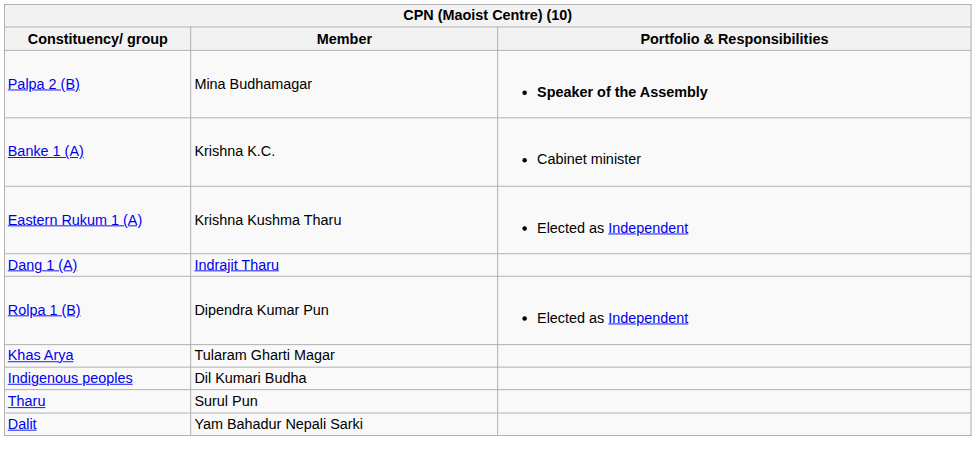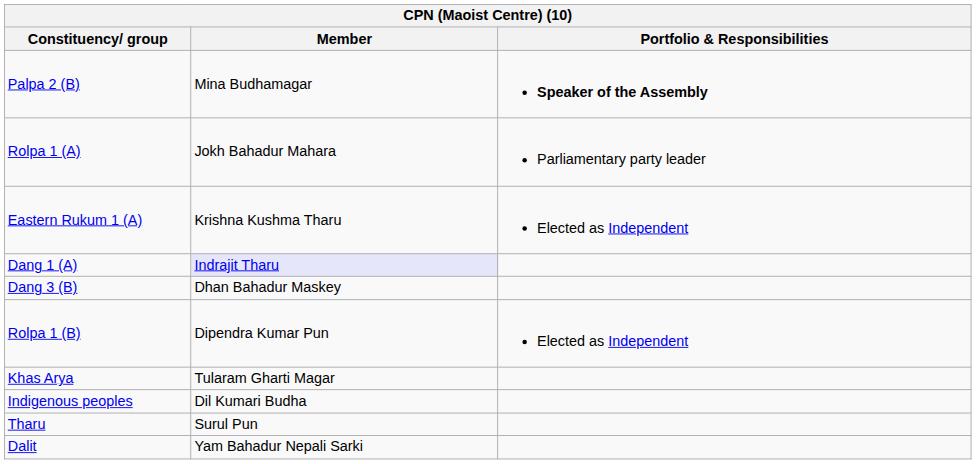+ row: (44, 151)
- row: (46, 151)
(237, 265) no background -> (237, 265) lavender background
+ row: (43, 287)
